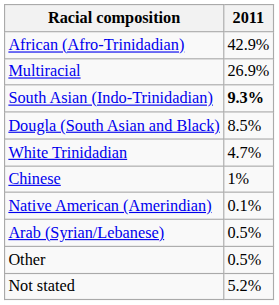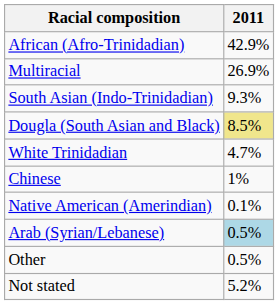(246, 98) bold -> (244, 98) normal
(244, 125) no background -> (244, 125) khaki background
(244, 233) no background -> (244, 233) lightblue background
